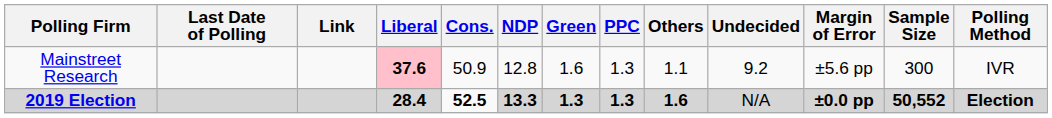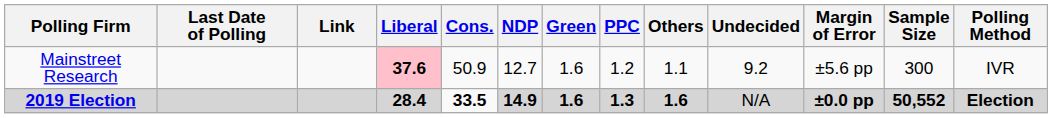(520, 68) 12.8 -> (520, 68) 12.7
(622, 68) 1.3 -> (622, 68) 1.2
(470, 101) 52.5 -> (470, 101) 33.5
(520, 101) 13.3 -> (520, 101) 14.9
(571, 101) 1.3 -> (571, 101) 1.6
